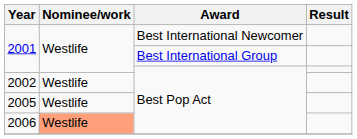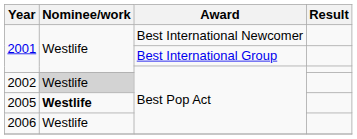(65, 82) no background -> (65, 82) lightgrey background
(65, 102) normal -> (67, 102) bold
(65, 123) lightsalmon background -> (65, 123) no background
